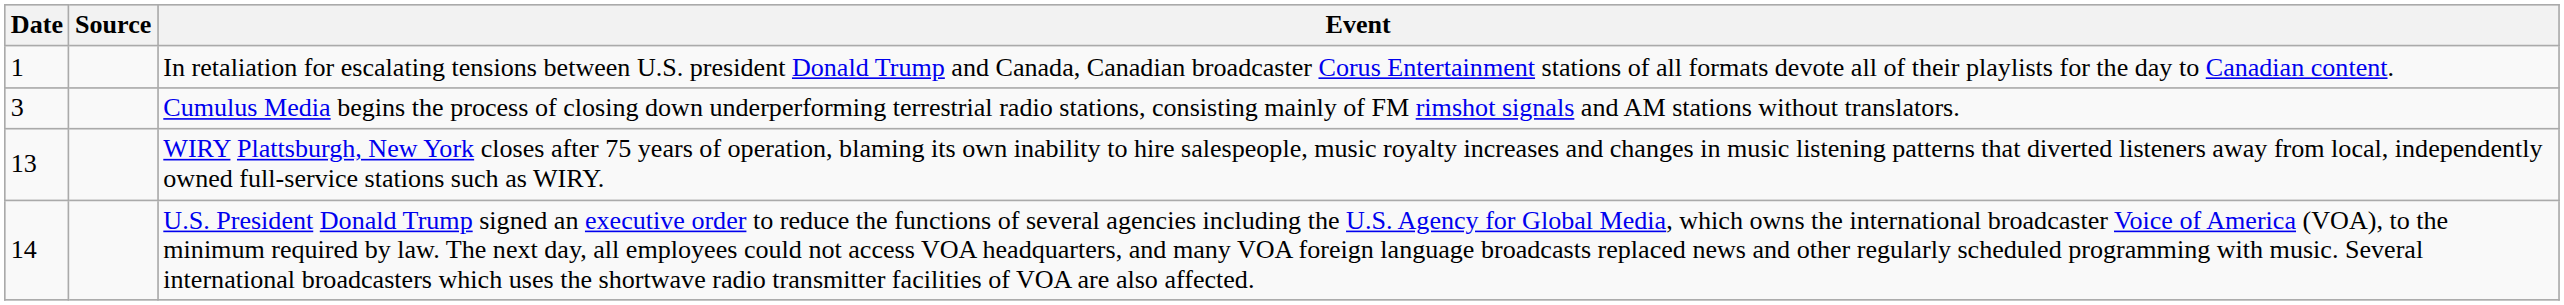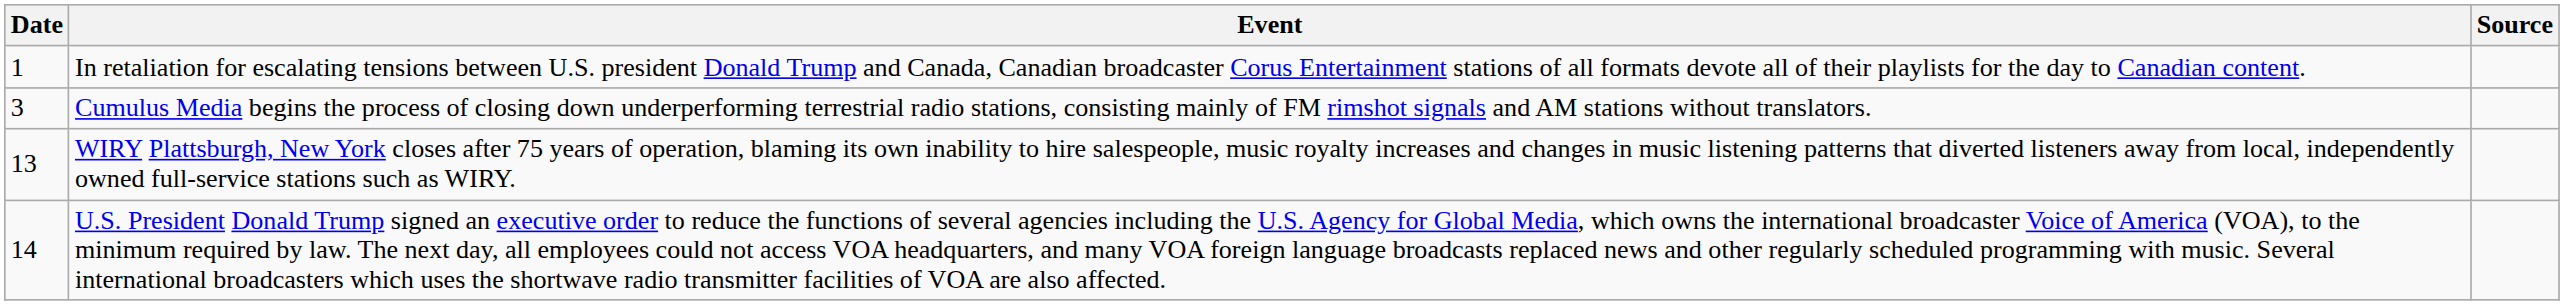columns swapped: (1358, 25) <-> (113, 25)
